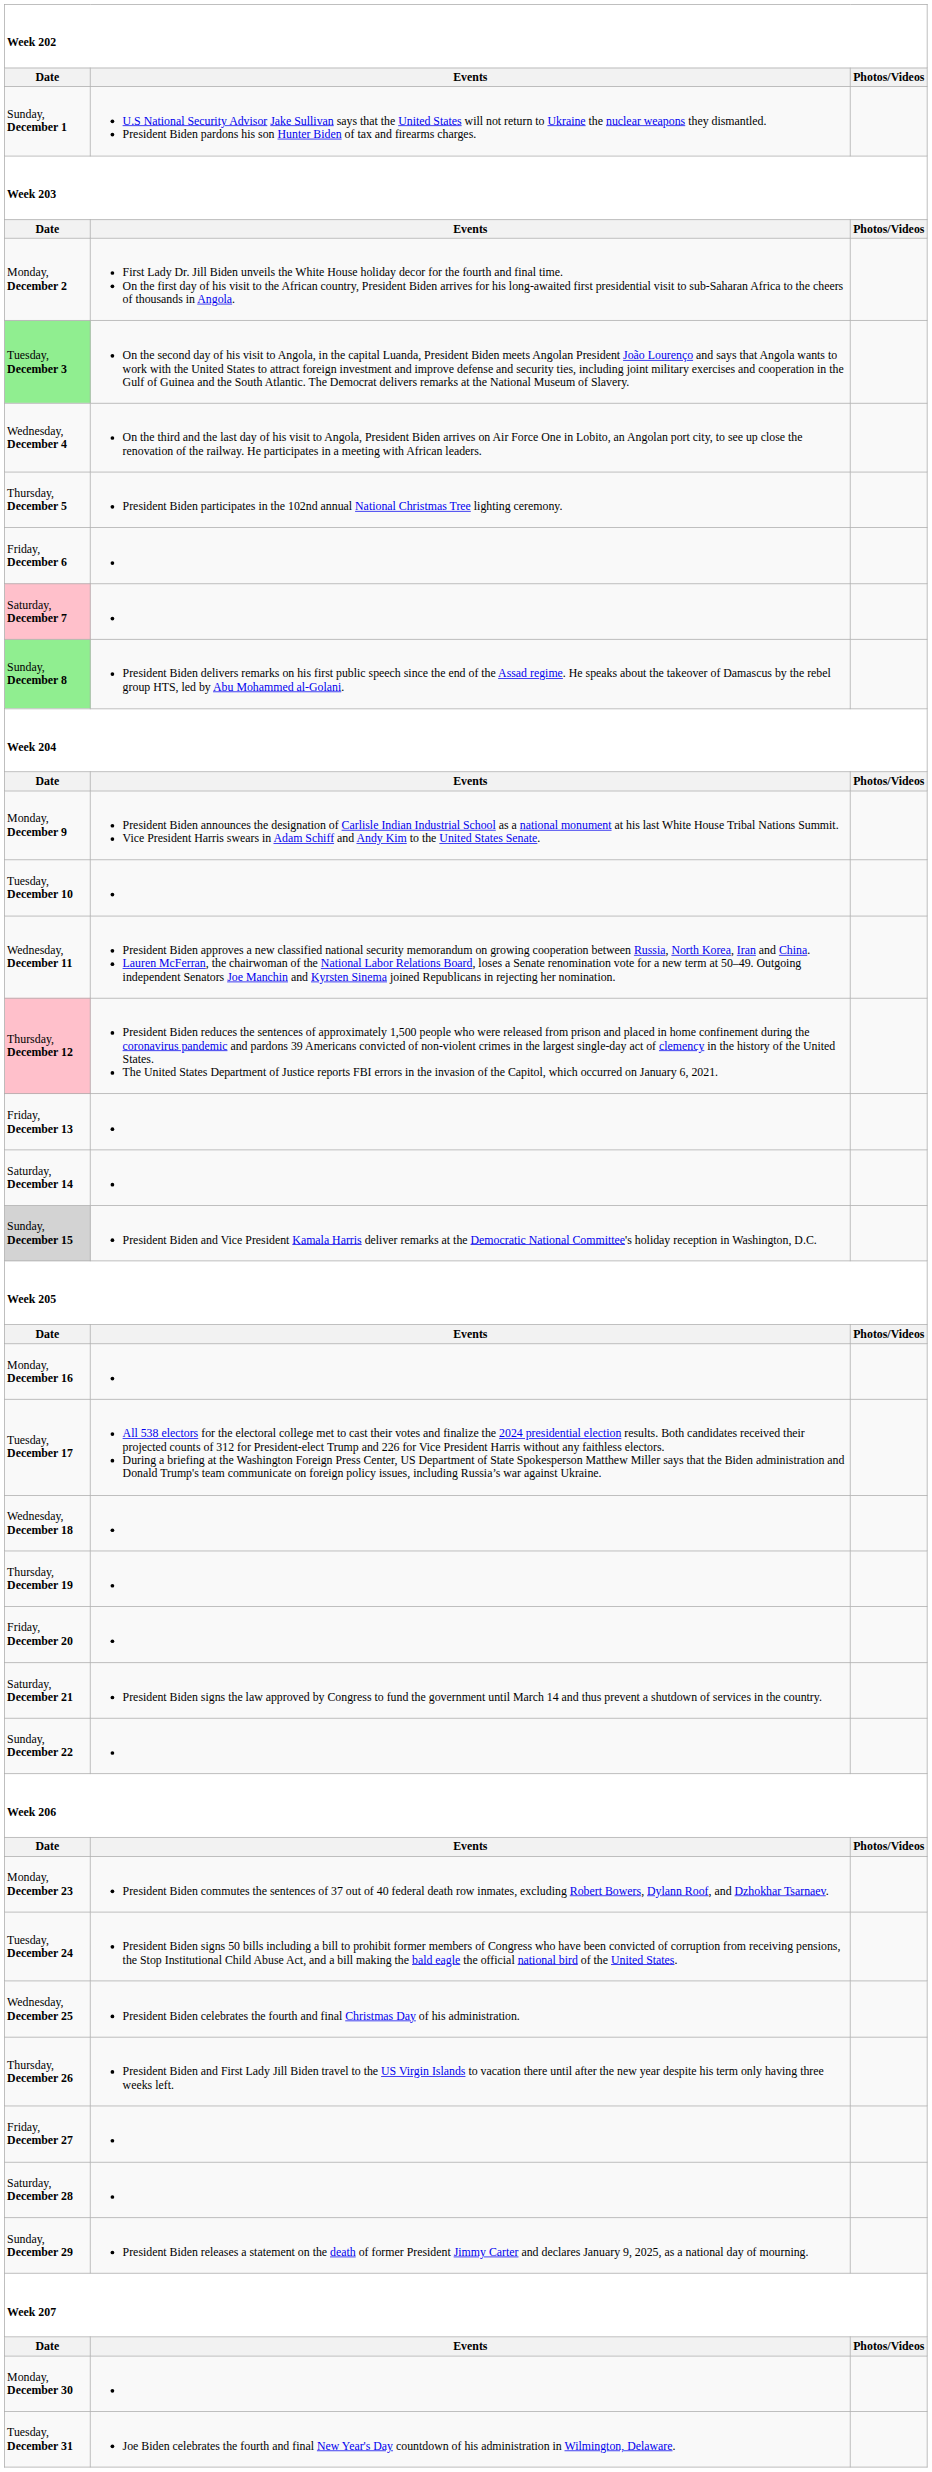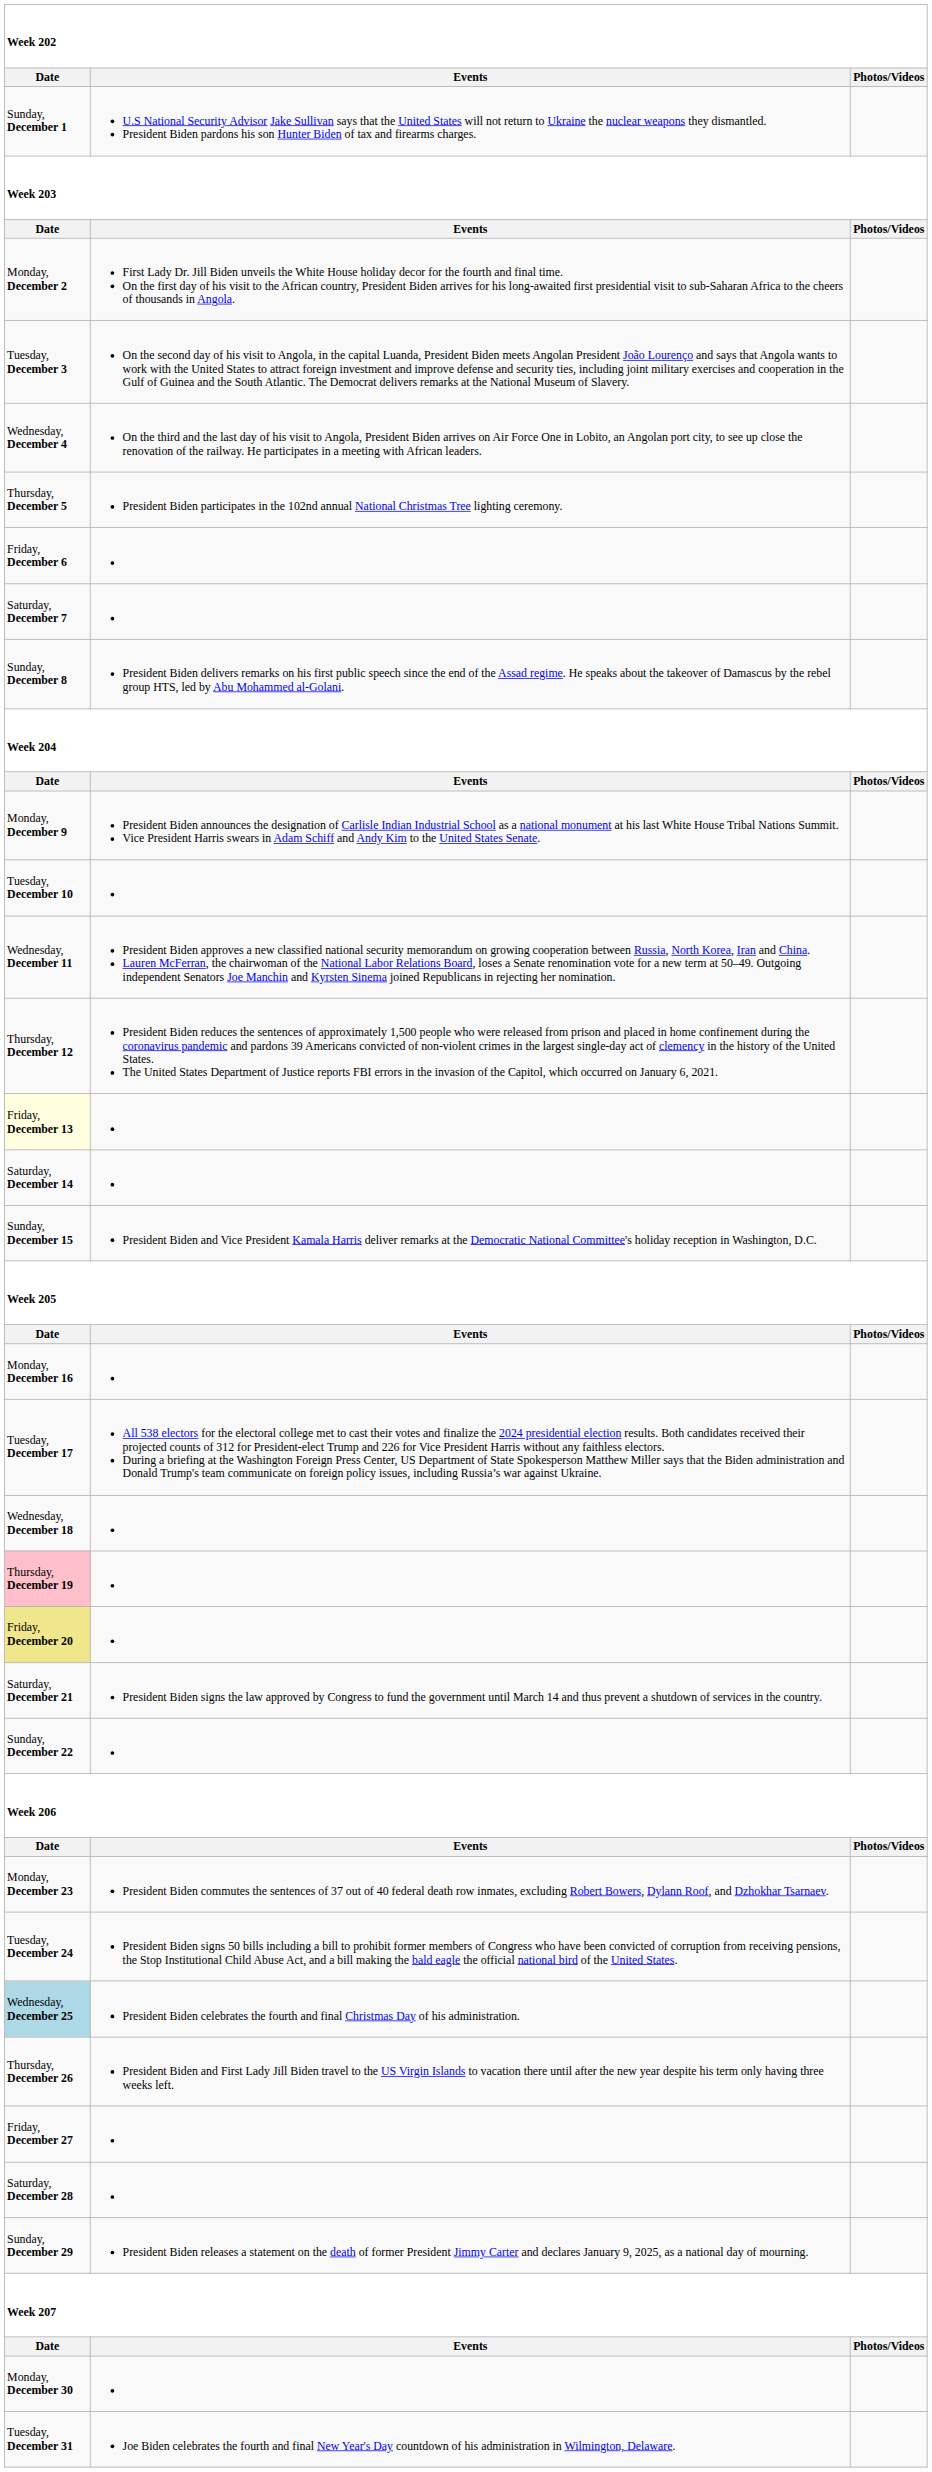(37, 361) lightgreen background -> (37, 361) no background
(37, 611) pink background -> (37, 611) no background
(37, 674) lightgreen background -> (37, 674) no background
(40, 1046) pink background -> (40, 1046) no background
(40, 1121) no background -> (40, 1121) lightyellow background
(40, 1233) lightgrey background -> (40, 1233) no background
(40, 1578) no background -> (40, 1578) pink background
(40, 1634) no background -> (40, 1634) khaki background
(40, 2009) no background -> (40, 2009) lightblue background
